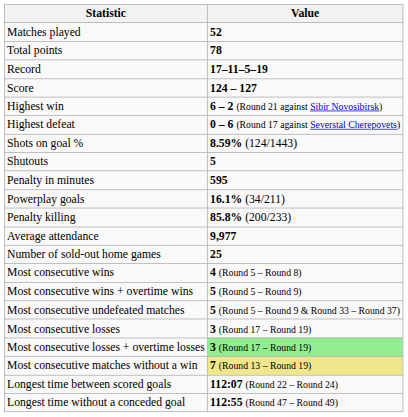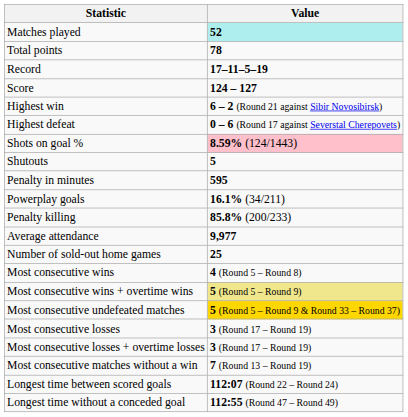(216, 32) no background -> (216, 32) paleturquoise background
(254, 143) no background -> (254, 143) pink background
(256, 291) no background -> (256, 291) khaki background
(305, 310) no background -> (305, 310) gold background
(261, 347) lightgreen background -> (261, 347) no background
(261, 365) khaki background -> (261, 365) no background
